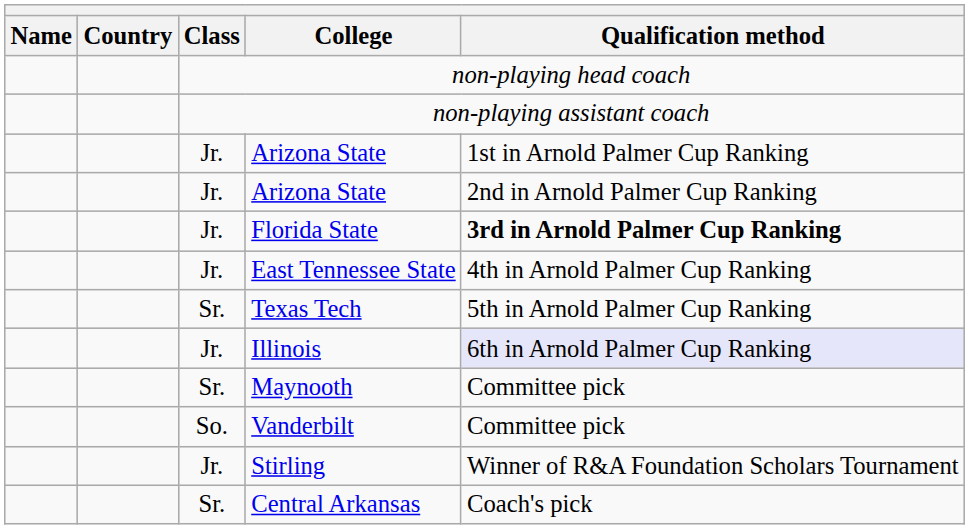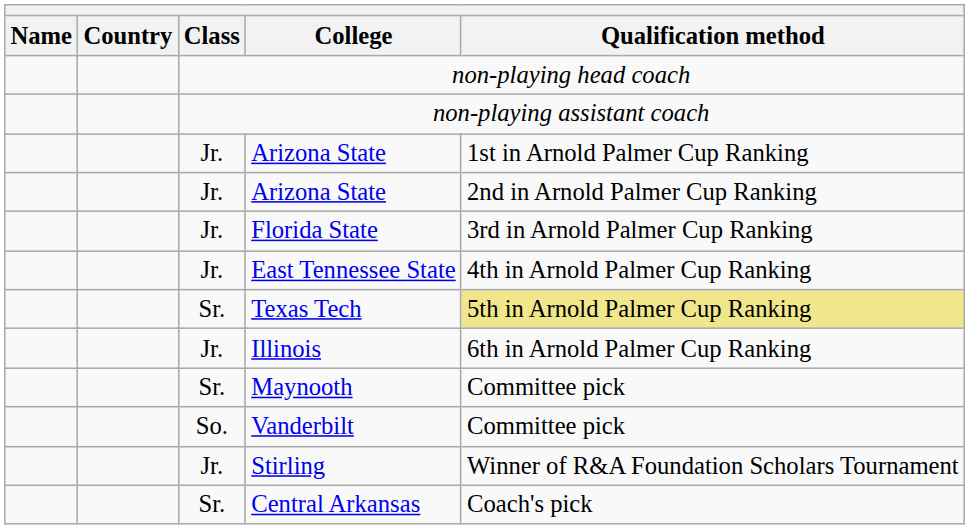(654, 230) bold -> (640, 230) normal
(639, 308) no background -> (639, 308) khaki background
(639, 348) lavender background -> (639, 348) no background
